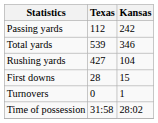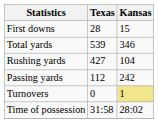rows swapped: (31, 77) <-> (35, 29)
(122, 94) no background -> (122, 94) khaki background
